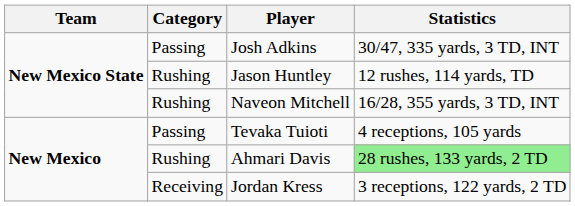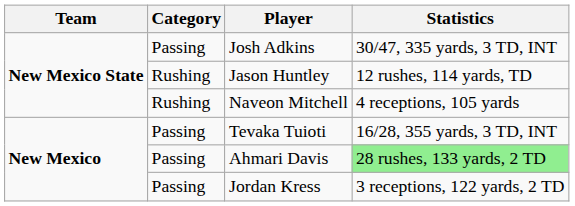(458, 102) 16/28, 355 yards, 3 TD, INT -> (438, 102) 4 receptions, 105 yards
(440, 130) 4 receptions, 105 yards -> (457, 130) 16/28, 355 yards, 3 TD, INT
(181, 158) Rushing -> (179, 158) Passing
(187, 186) Receiving -> (179, 186) Passing
